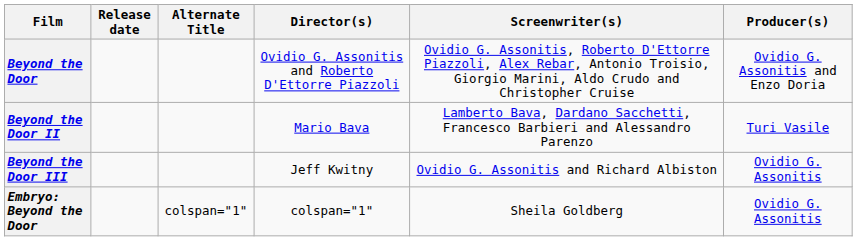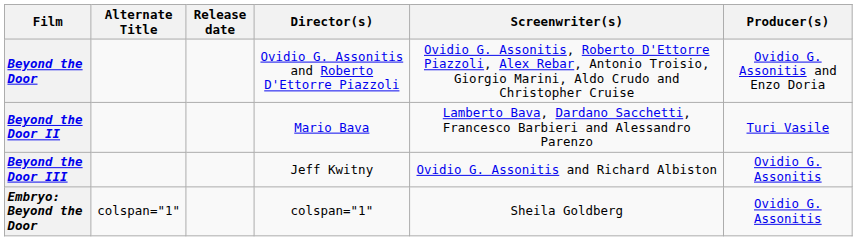columns swapped: (206, 22) <-> (124, 22)
